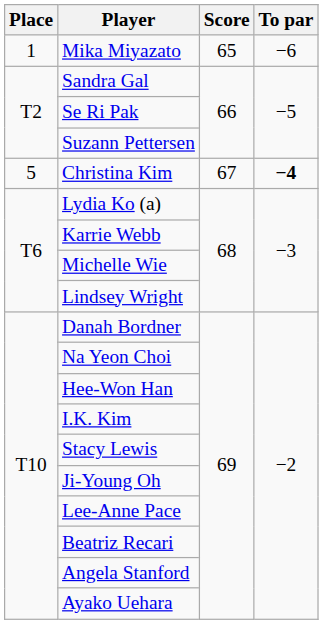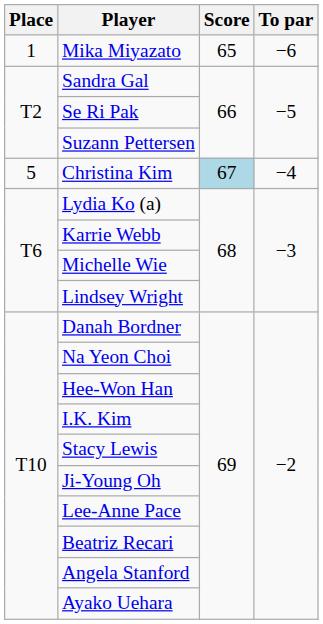(227, 173) no background -> (227, 173) lightblue background
(286, 173) bold -> (286, 173) normal
